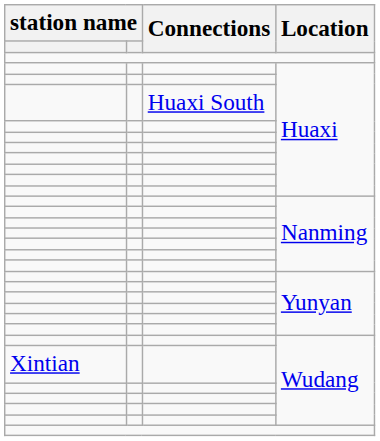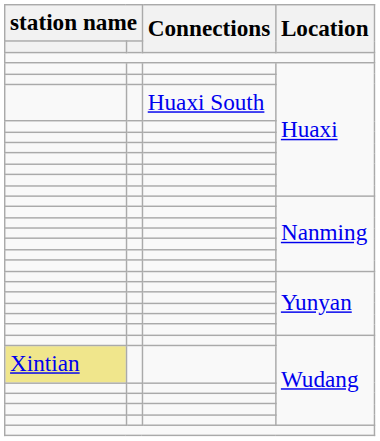(45, 363) no background -> (45, 363) khaki background
